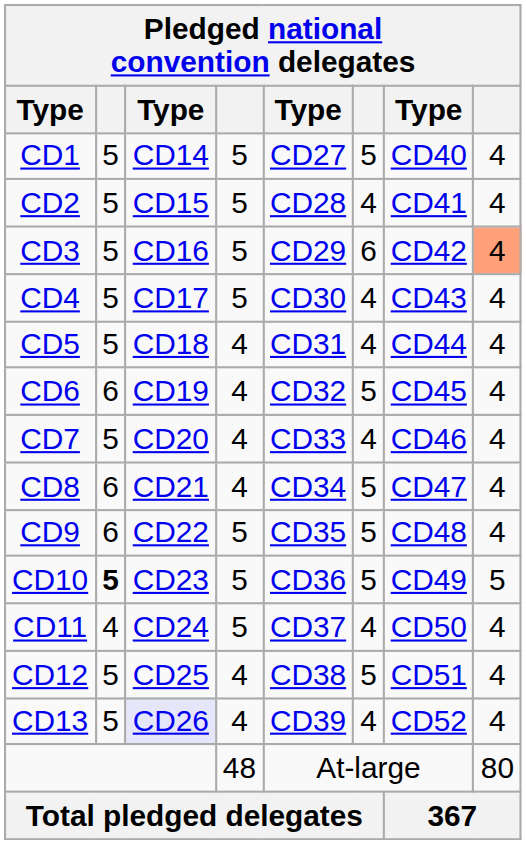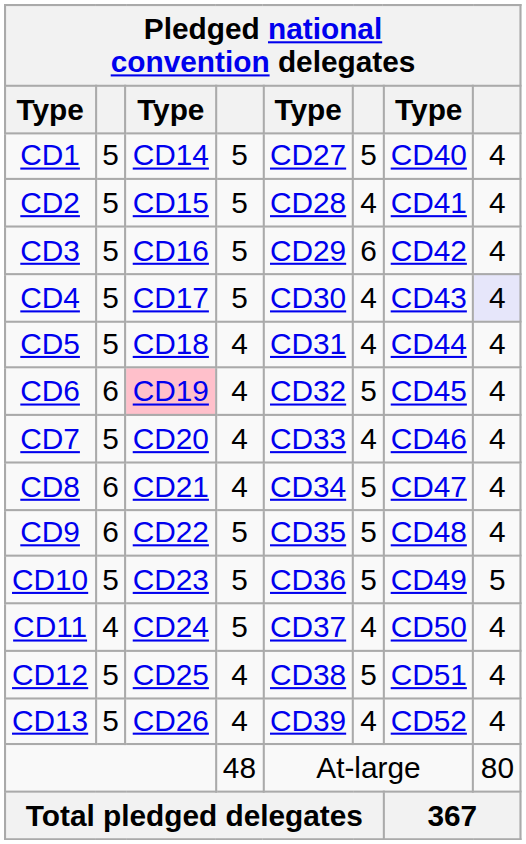(497, 250) lightsalmon background -> (497, 250) no background
(497, 298) no background -> (497, 298) lavender background
(171, 392) no background -> (171, 392) pink background
(110, 580) bold -> (110, 580) normal
(171, 721) lavender background -> (171, 721) no background
